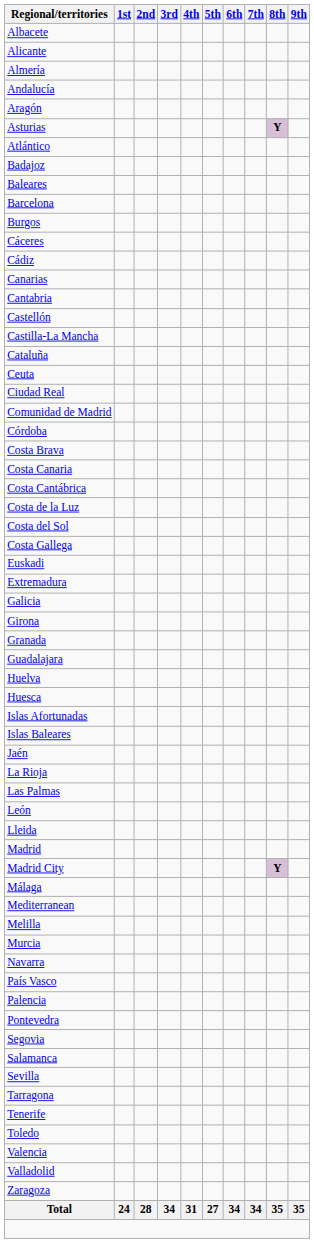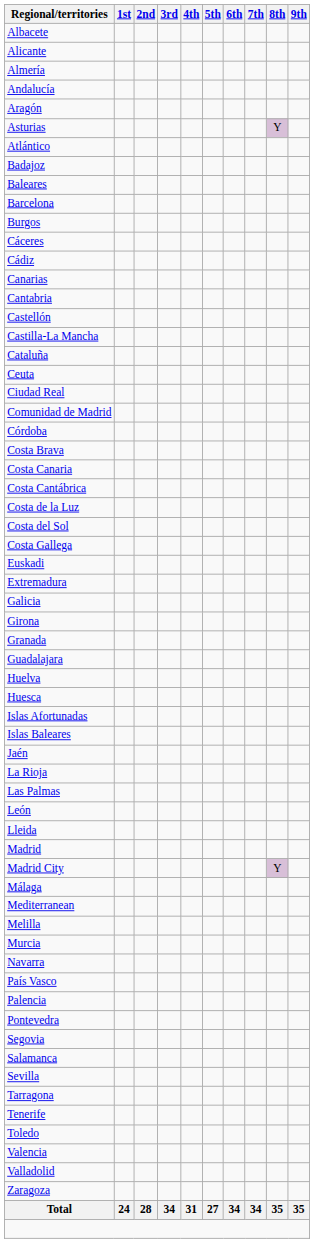(277, 127) bold -> (277, 127) normal
(277, 868) bold -> (277, 868) normal
